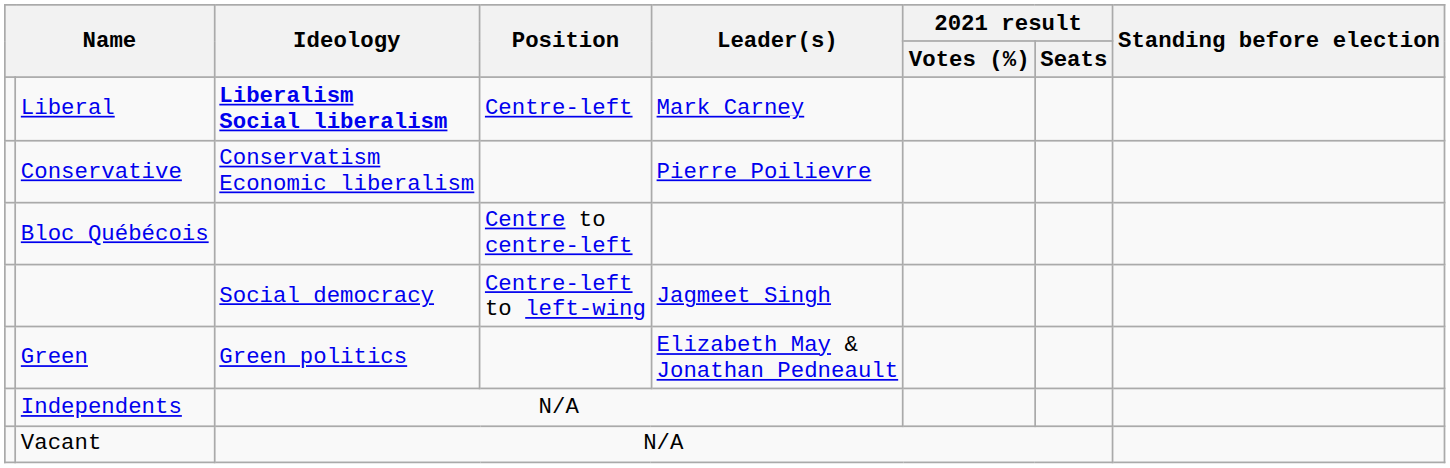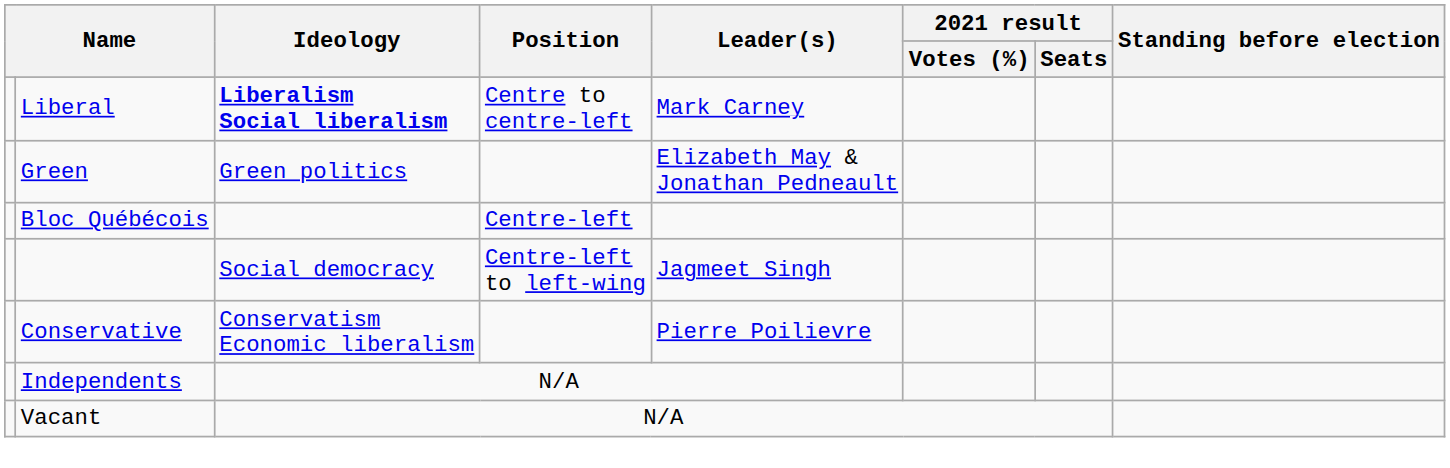(559, 109) Centre-left -> (559, 109) Centre to centre-left
rows swapped: (101, 171) <-> (54, 358)
(559, 233) Centre to centre-left -> (559, 220) Centre-left
